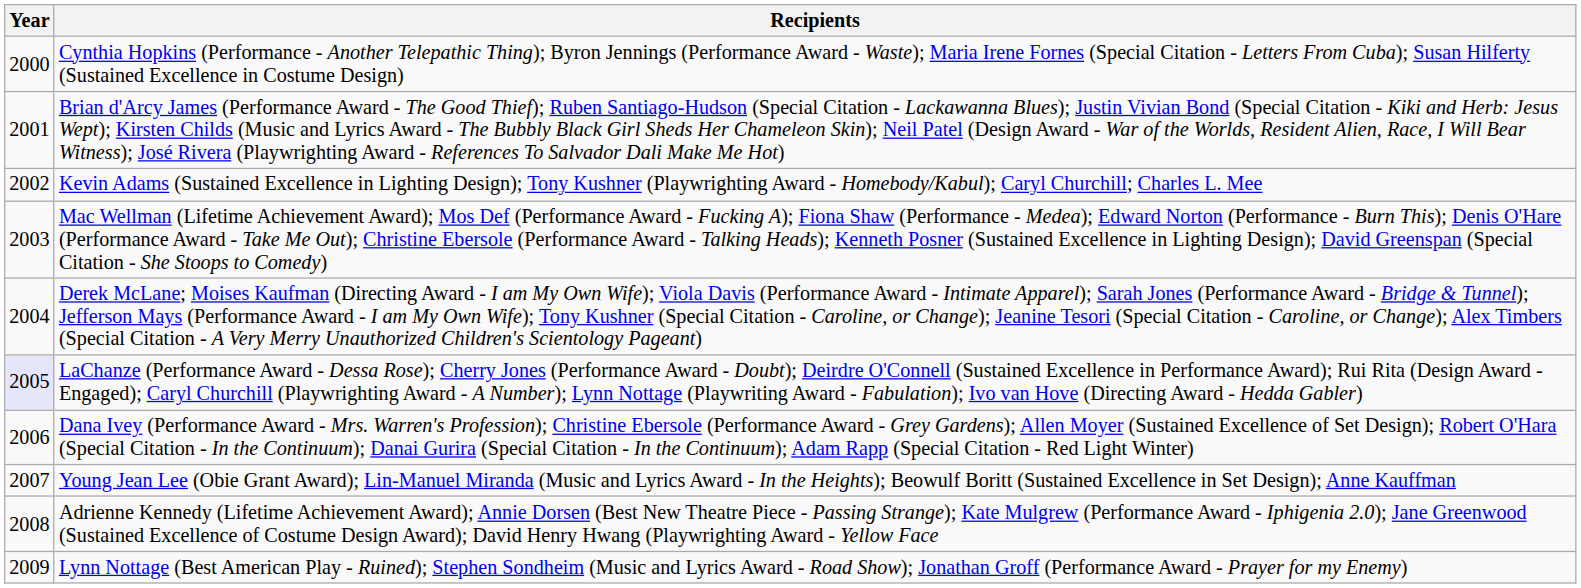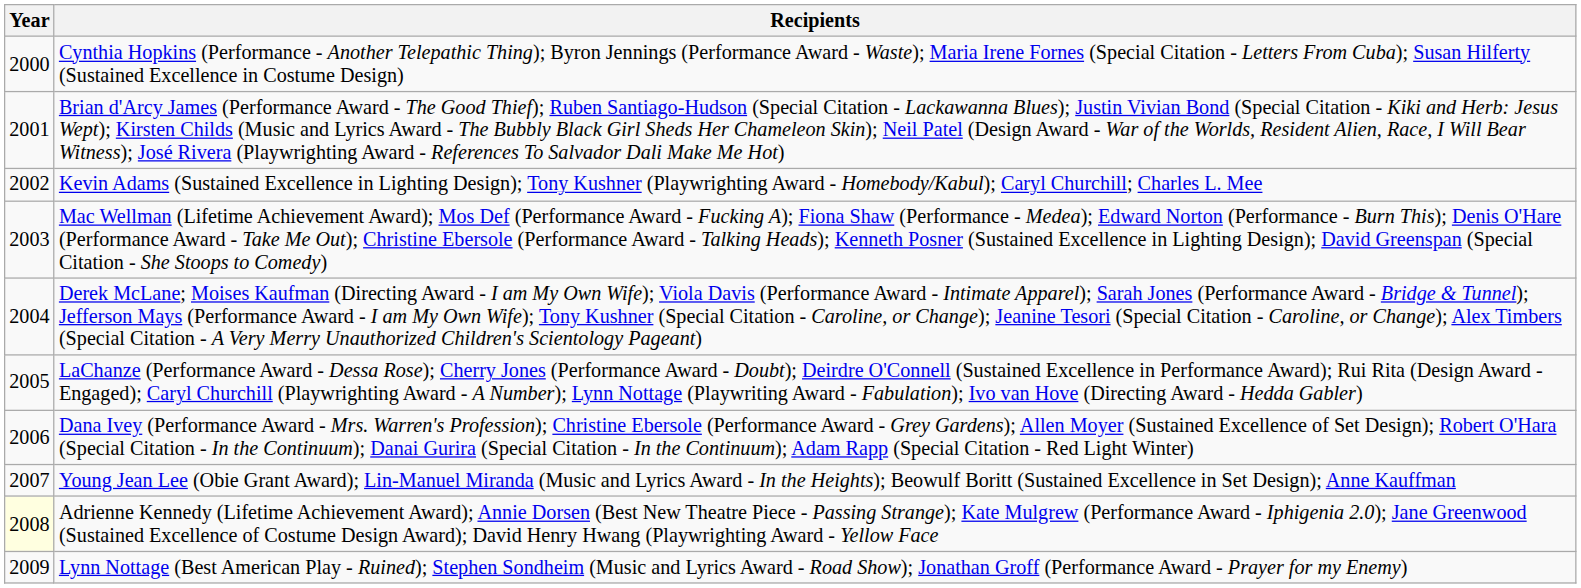(29, 382) lavender background -> (29, 382) no background
(29, 523) no background -> (29, 523) lightyellow background
